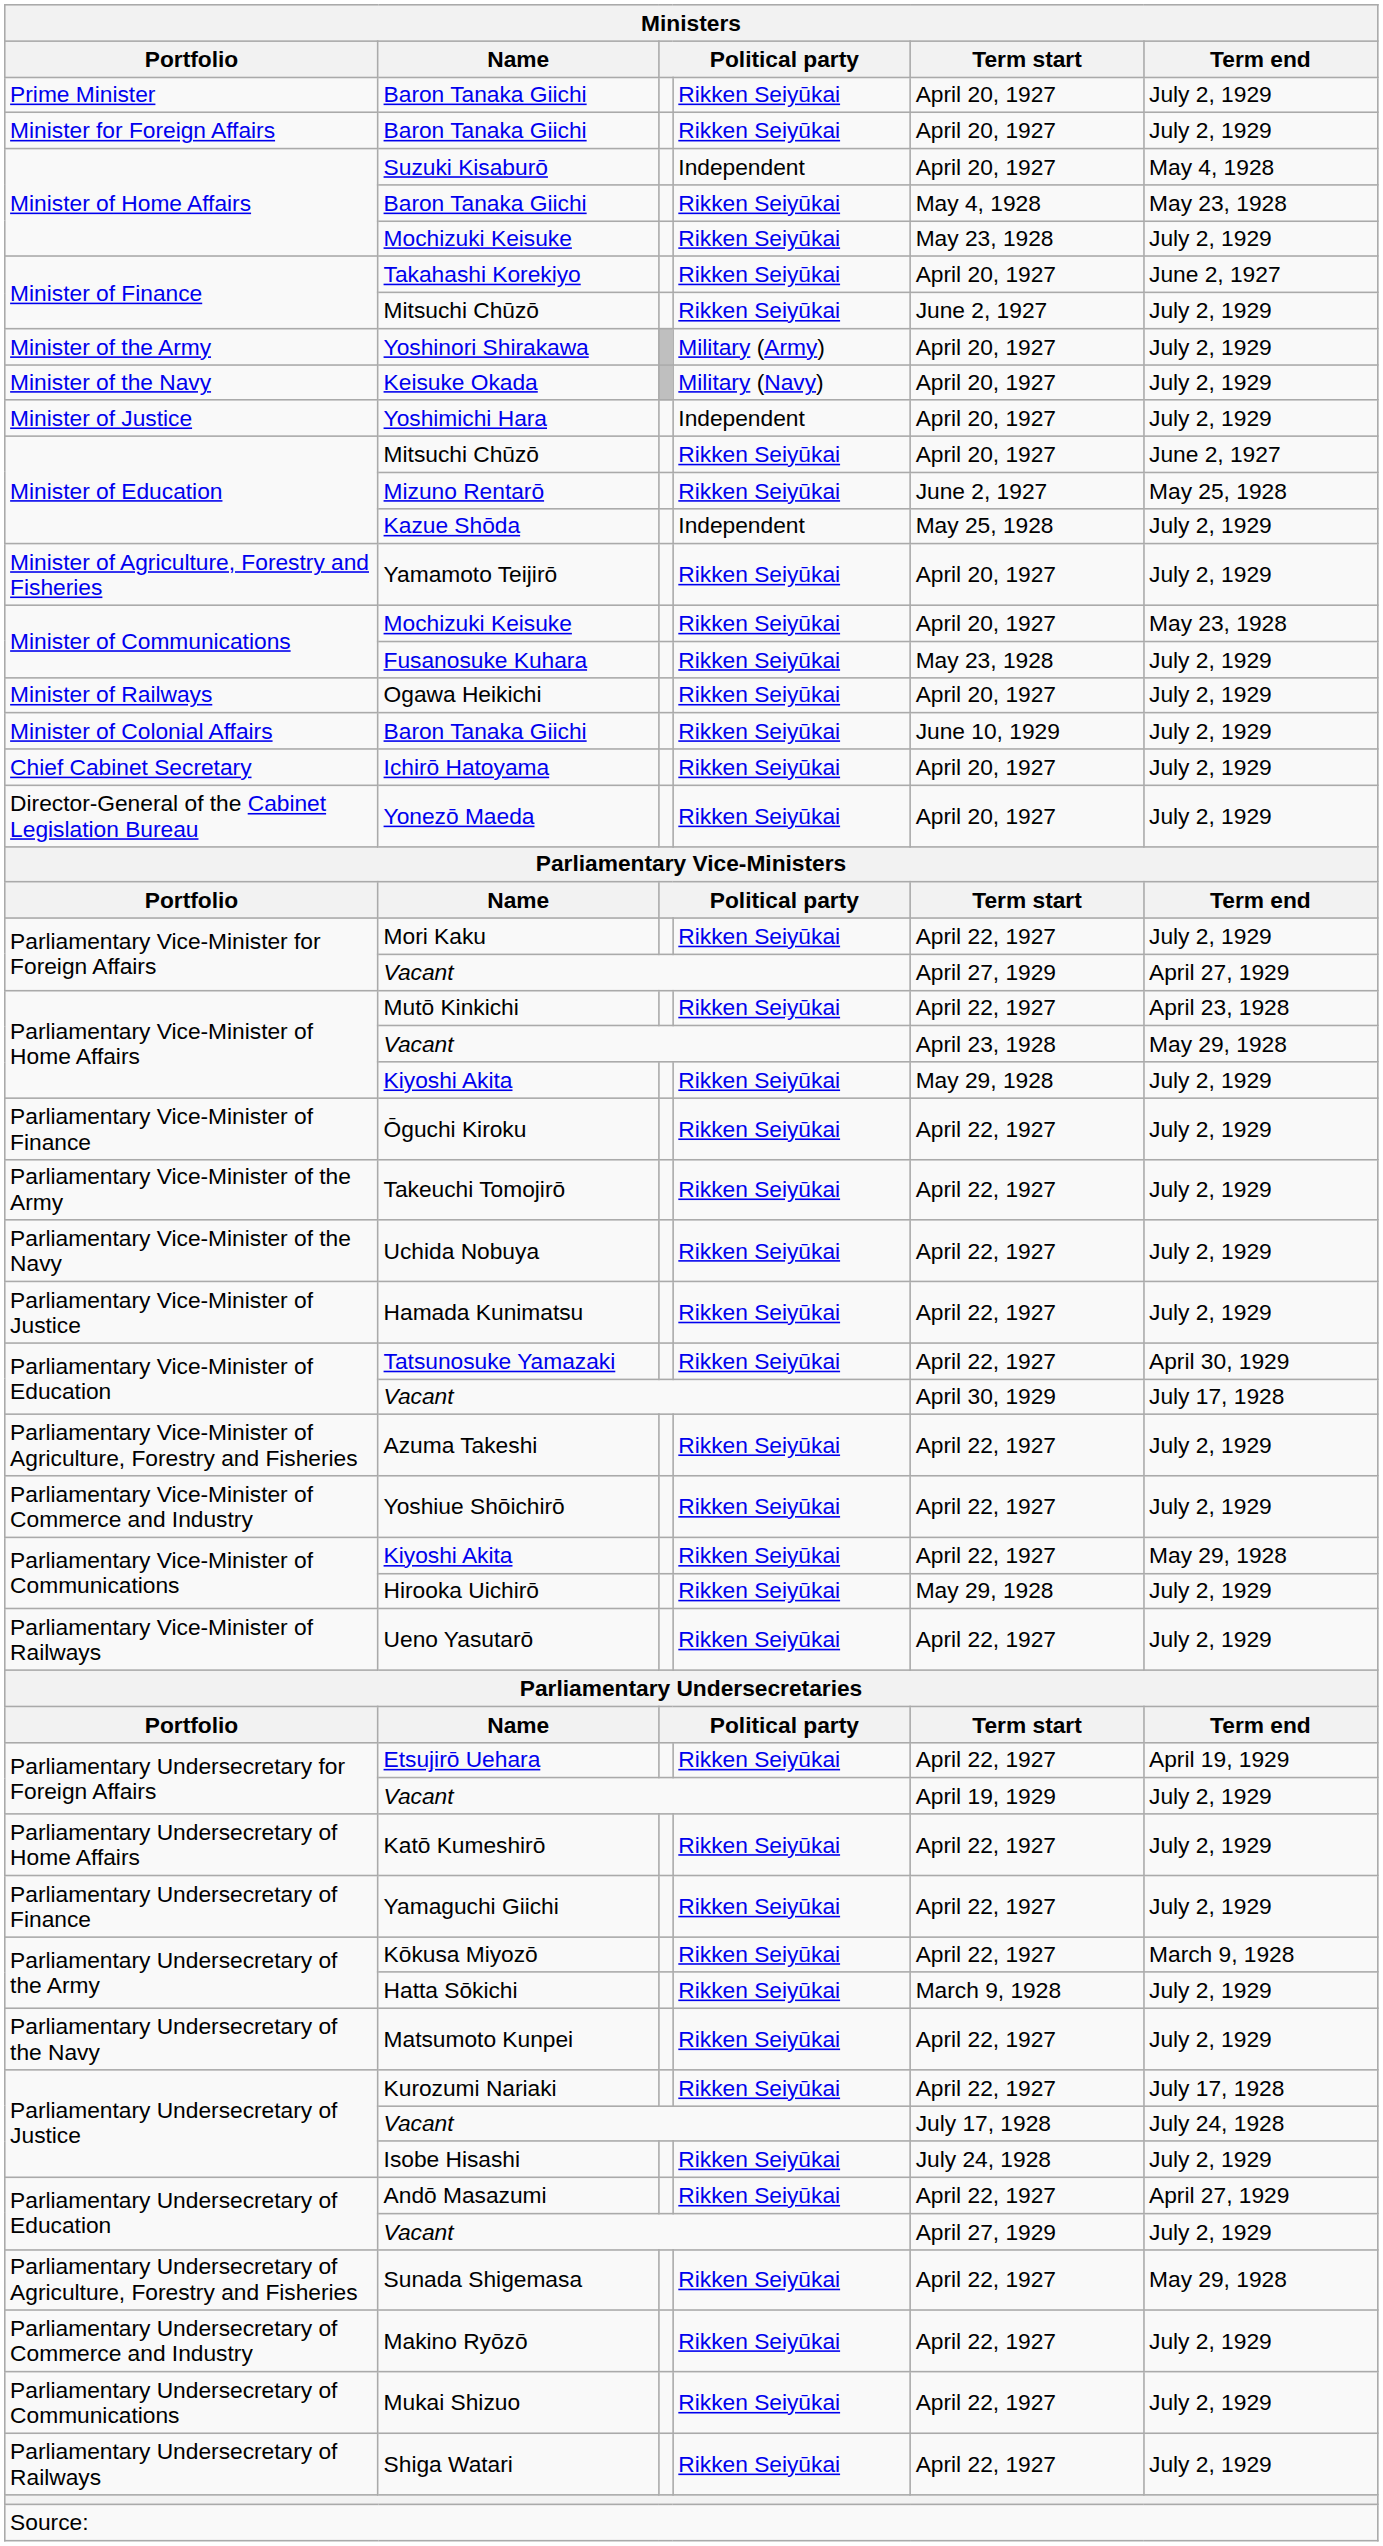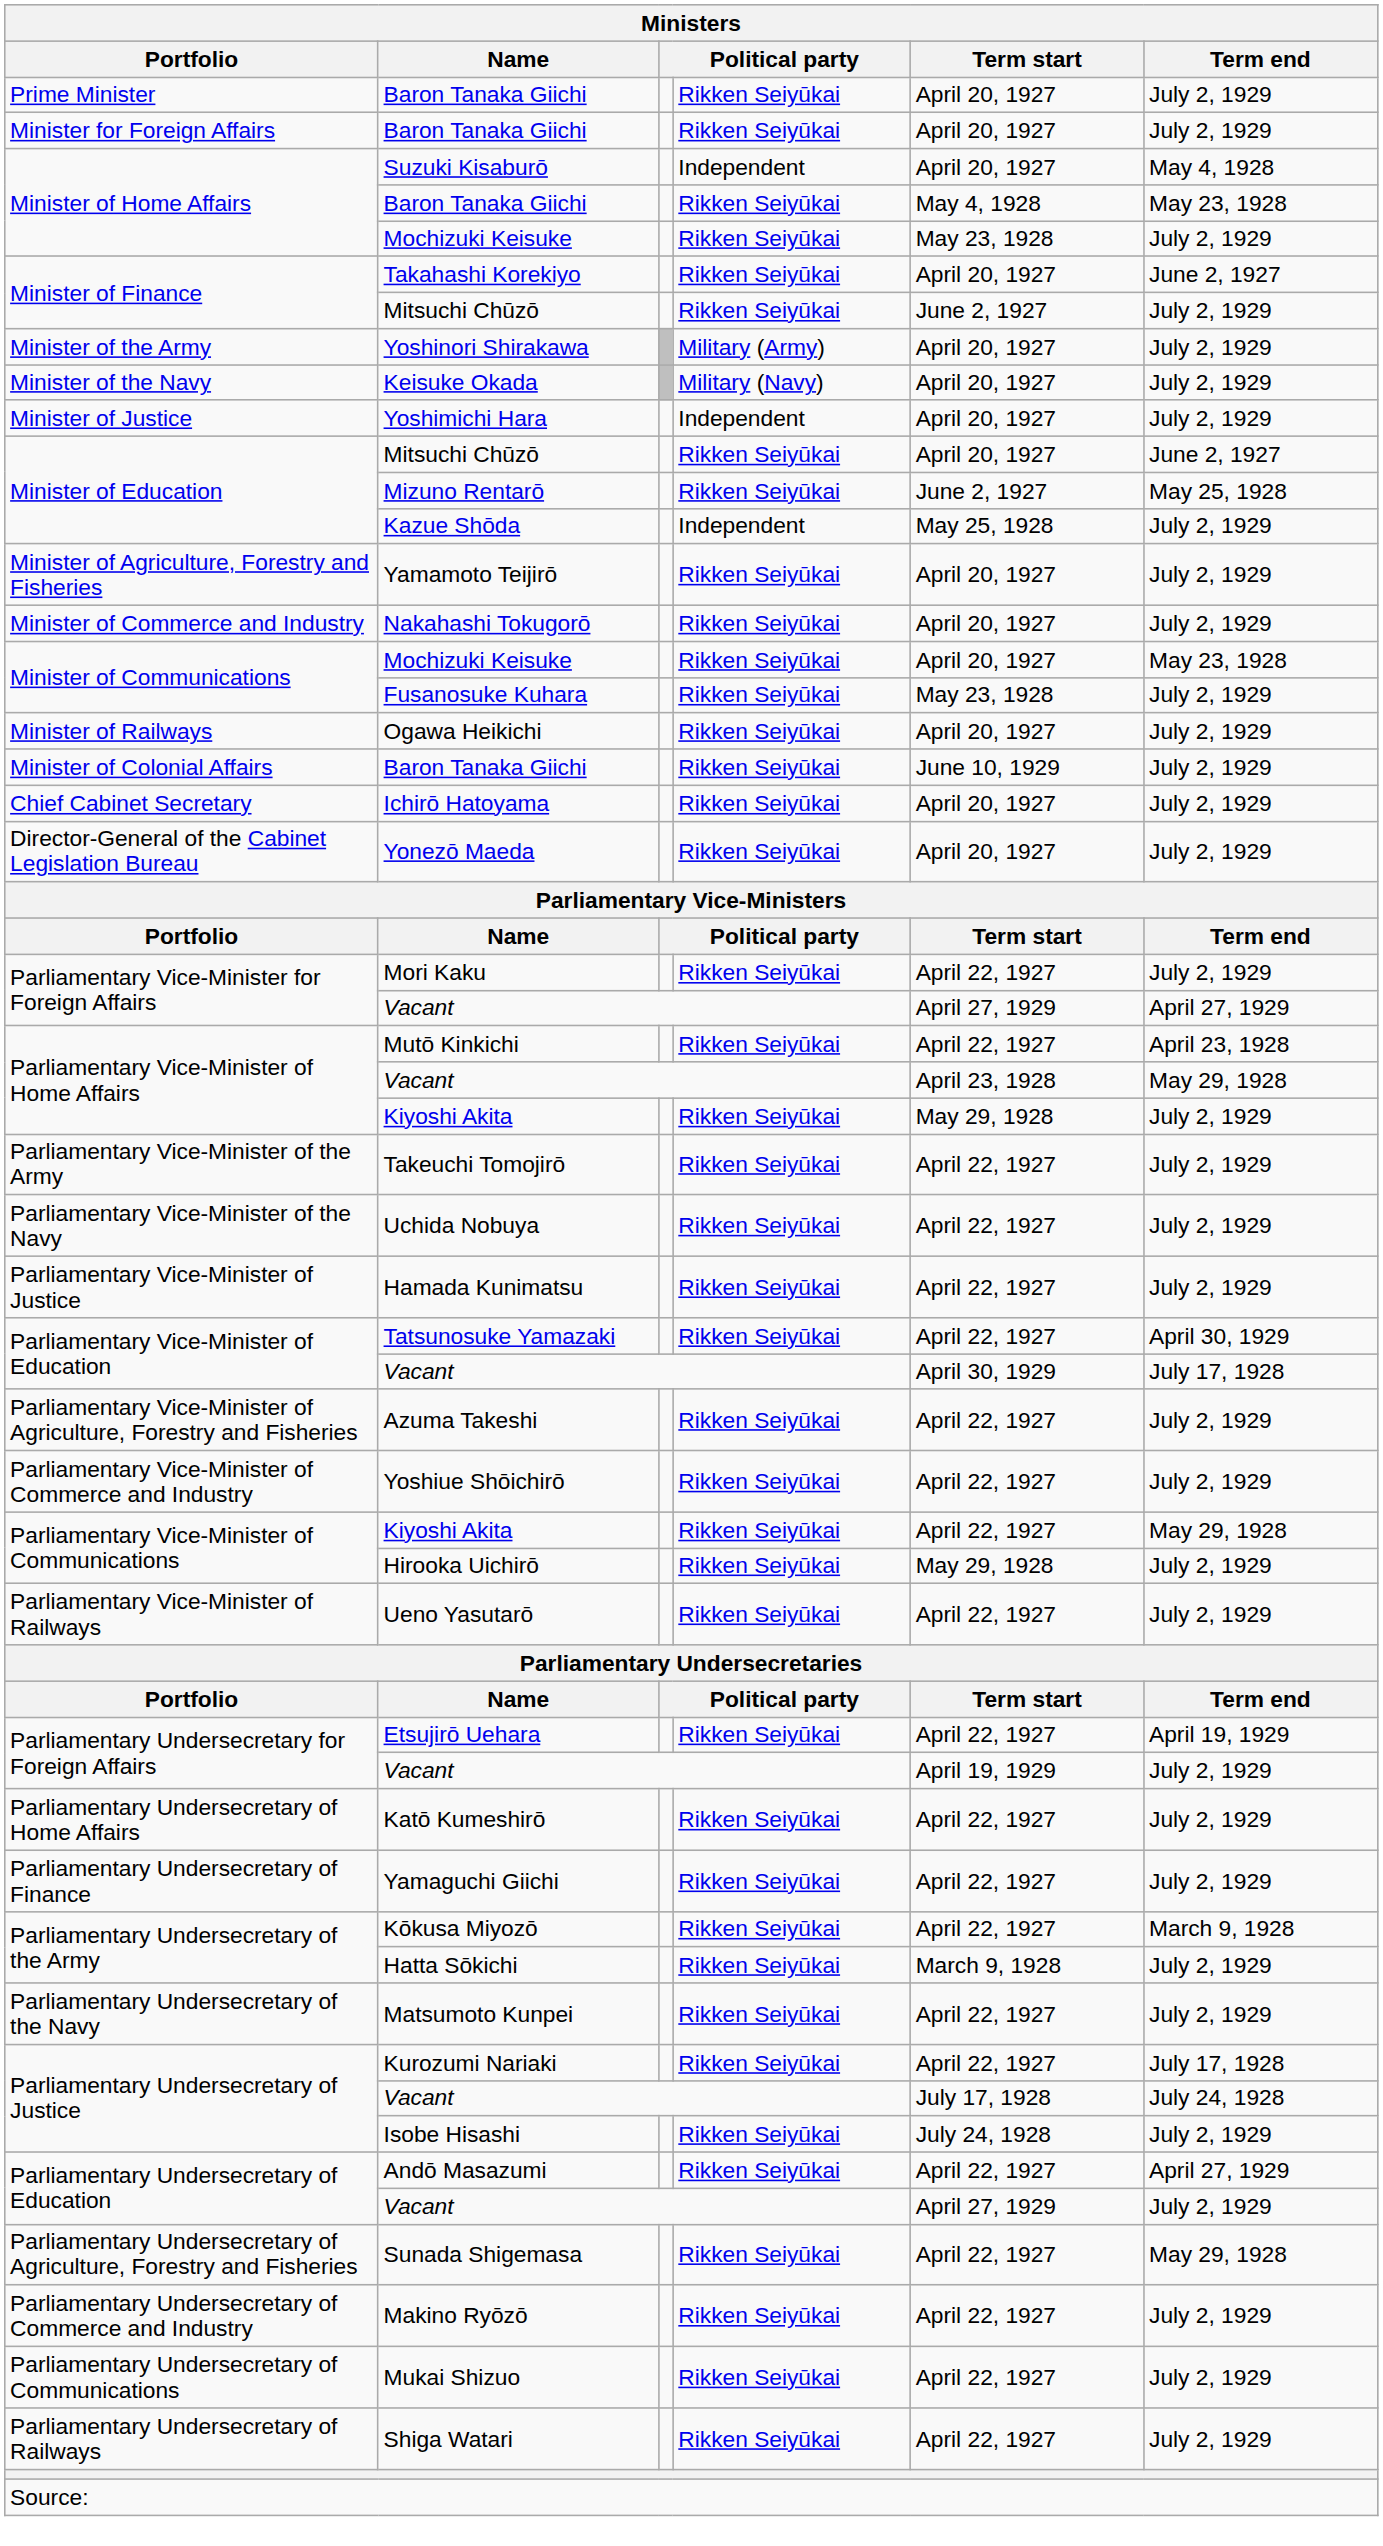+ row: (187, 624)
- row: (162, 1129)
